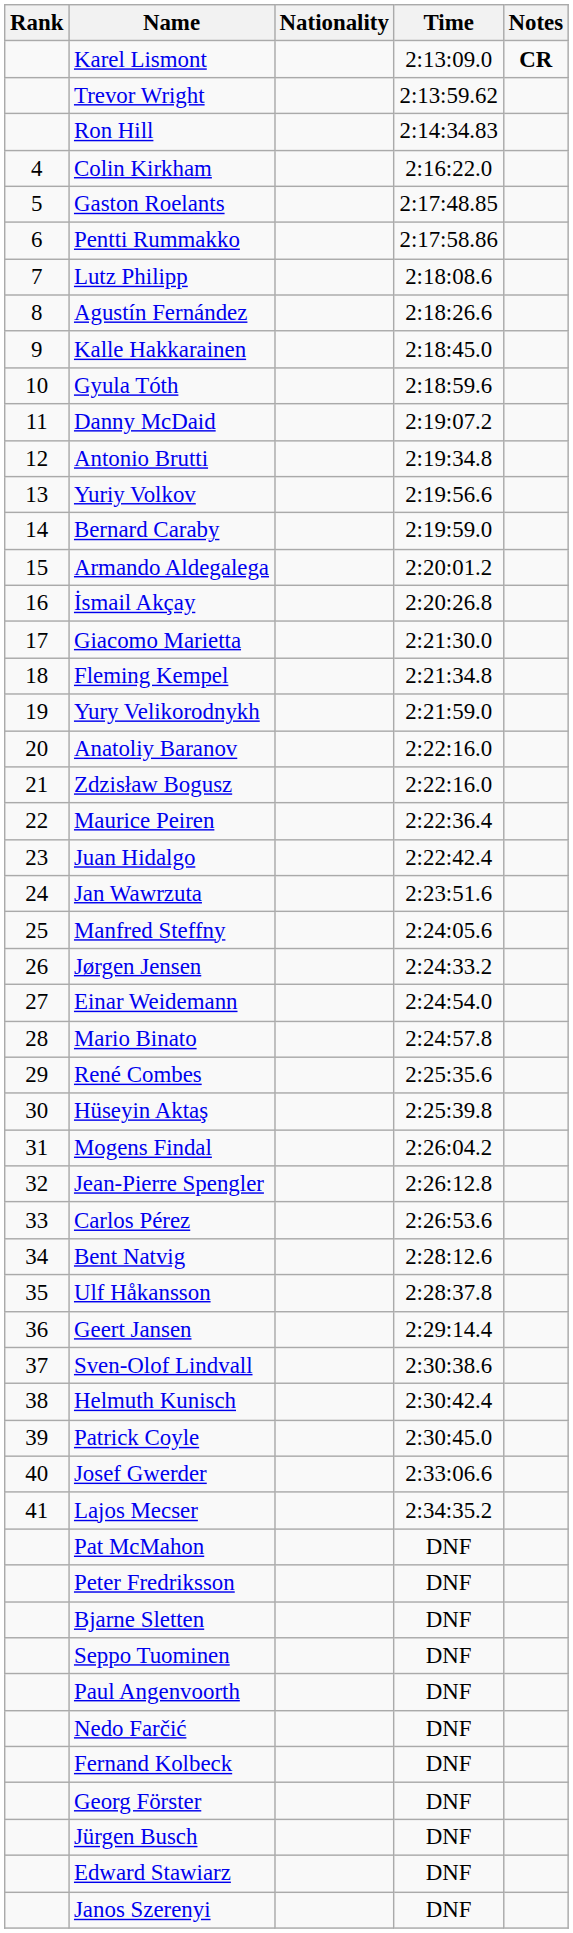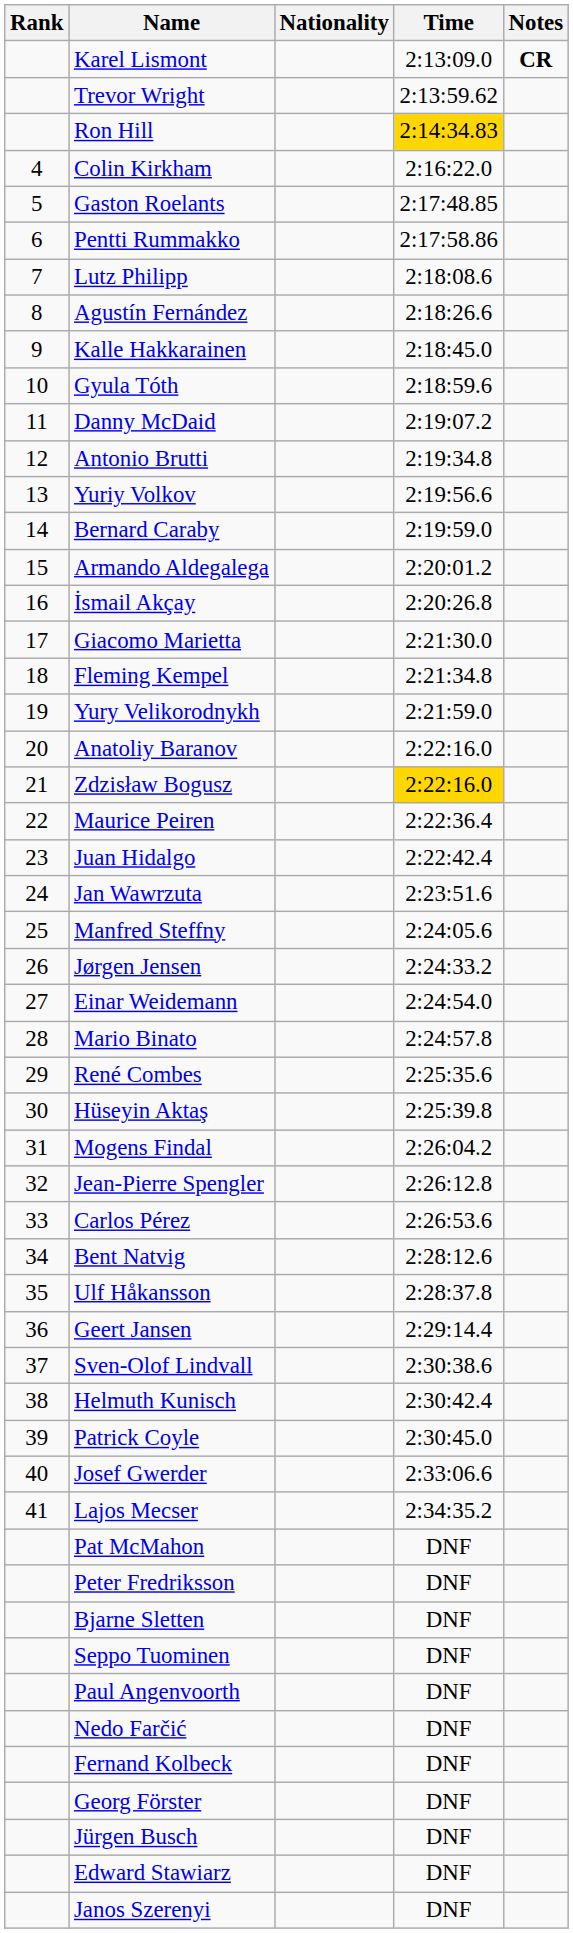(449, 131) no background -> (449, 131) gold background
(449, 784) no background -> (449, 784) gold background
